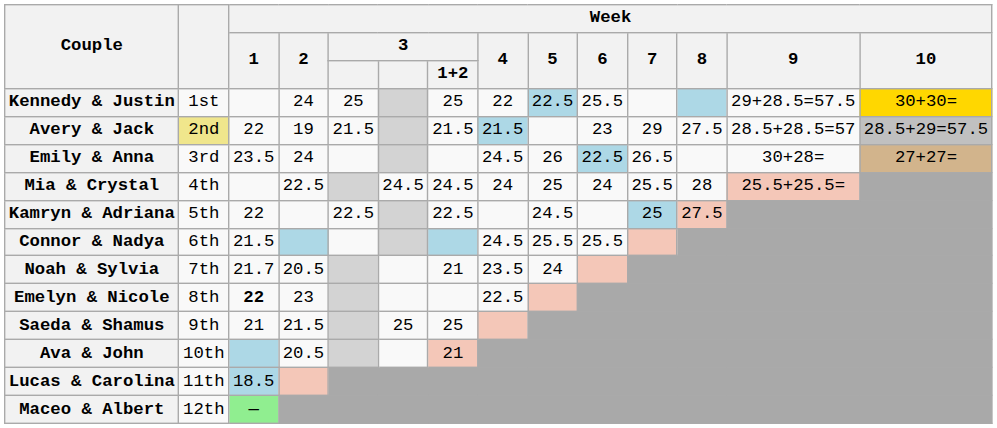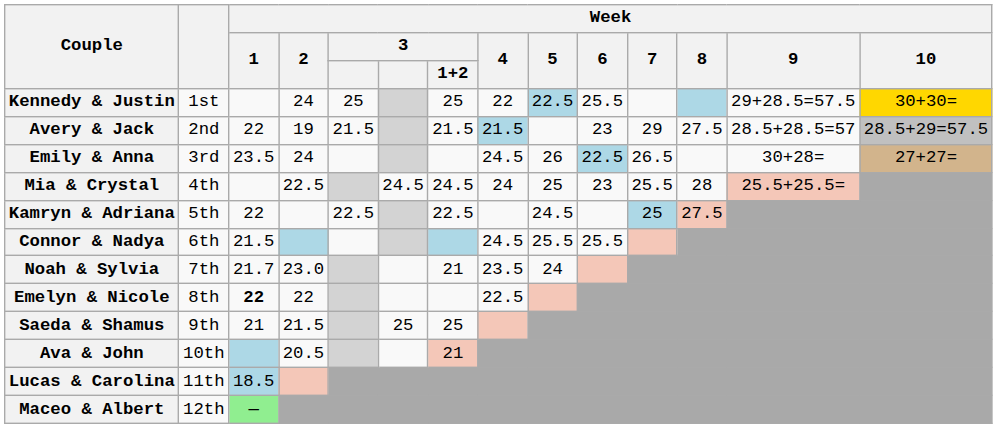(204, 131) khaki background -> (204, 131) no background
(602, 186) 24 -> (602, 186) 23
(303, 270) 20.5 -> (303, 270) 23.0
(303, 298) 23 -> (303, 298) 22
